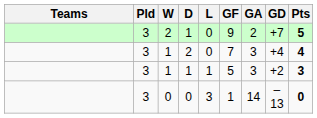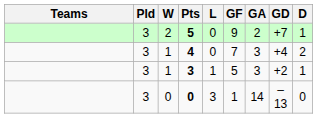columns swapped: (189, 14) <-> (301, 14)
